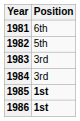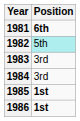(41, 28) normal -> (41, 28) bold
(41, 44) no background -> (41, 44) paleturquoise background
